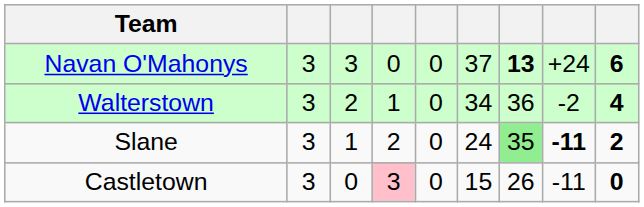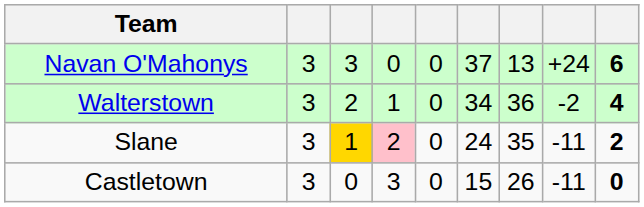(521, 63) bold -> (521, 63) normal
(351, 142) no background -> (351, 142) gold background
(394, 142) no background -> (394, 142) pink background
(521, 142) lightgreen background -> (521, 142) no background
(569, 142) bold -> (569, 142) normal
(394, 181) pink background -> (394, 181) no background
